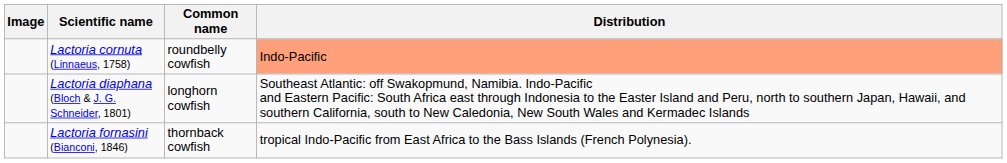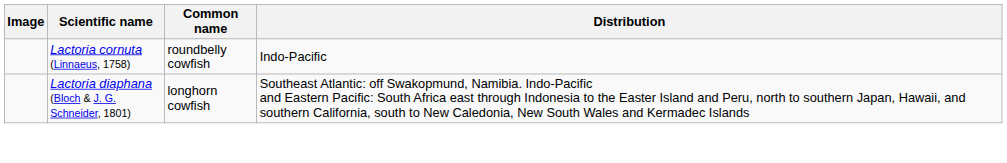(293, 56) lightsalmon background -> (293, 56) no background
- row: (99, 140)
